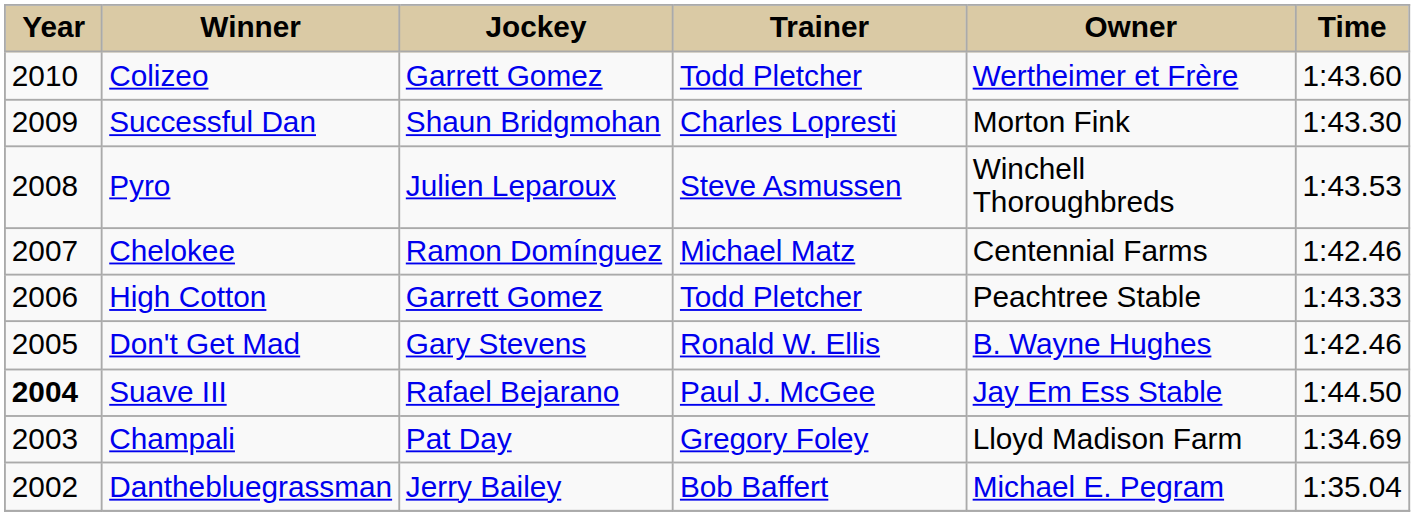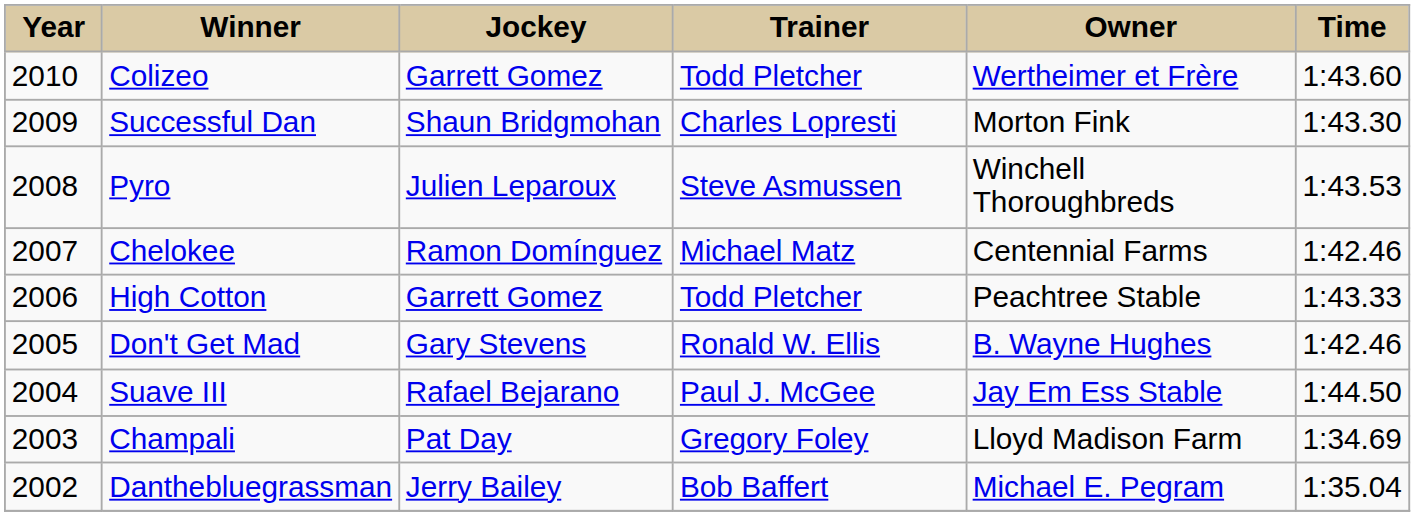(45, 391) bold -> (45, 391) normal
